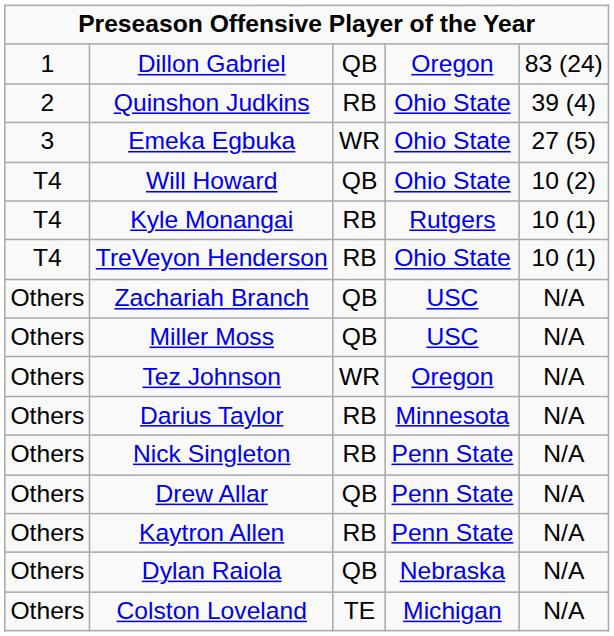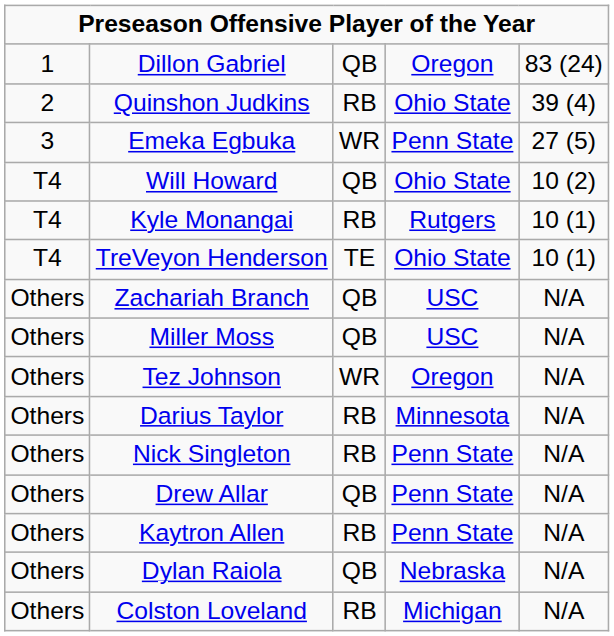(452, 141) Ohio State -> (452, 141) Penn State
(360, 259) RB -> (360, 259) TE
(360, 610) TE -> (360, 610) RB
